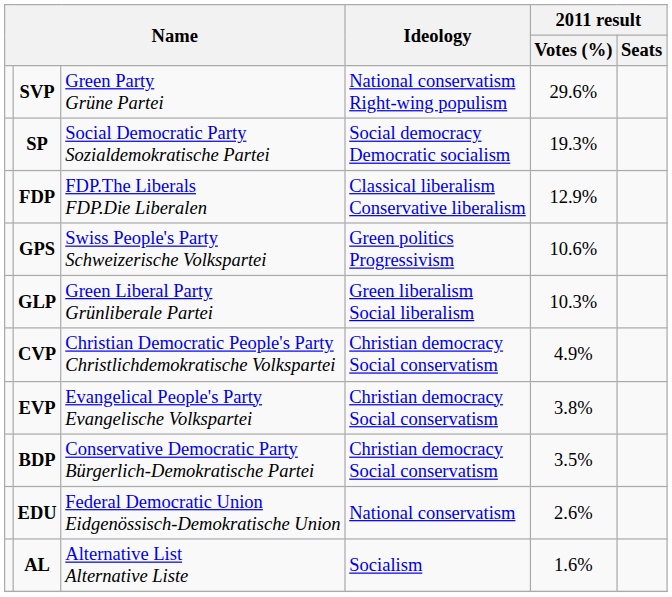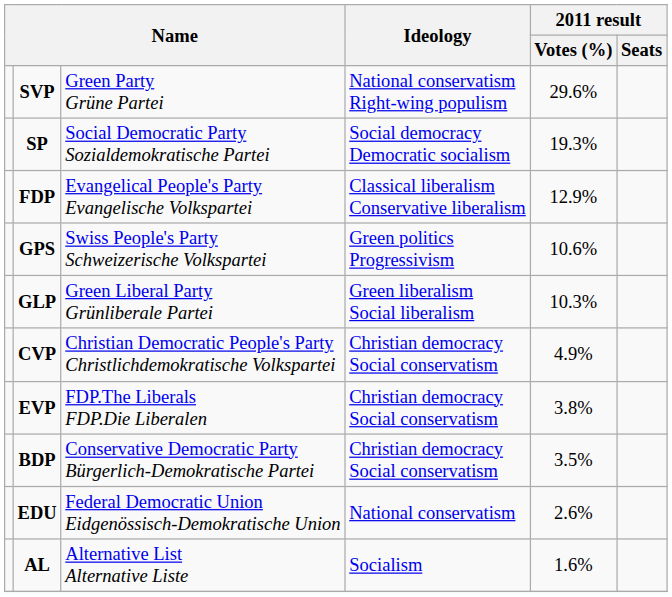(136, 197) FDP.The Liberals FDP.Die Liberalen -> (164, 197) Evangelical People's Party Evangelische Volkspartei
(164, 407) Evangelical People's Party Evangelische Volkspartei -> (136, 407) FDP.The Liberals FDP.Die Liberalen
